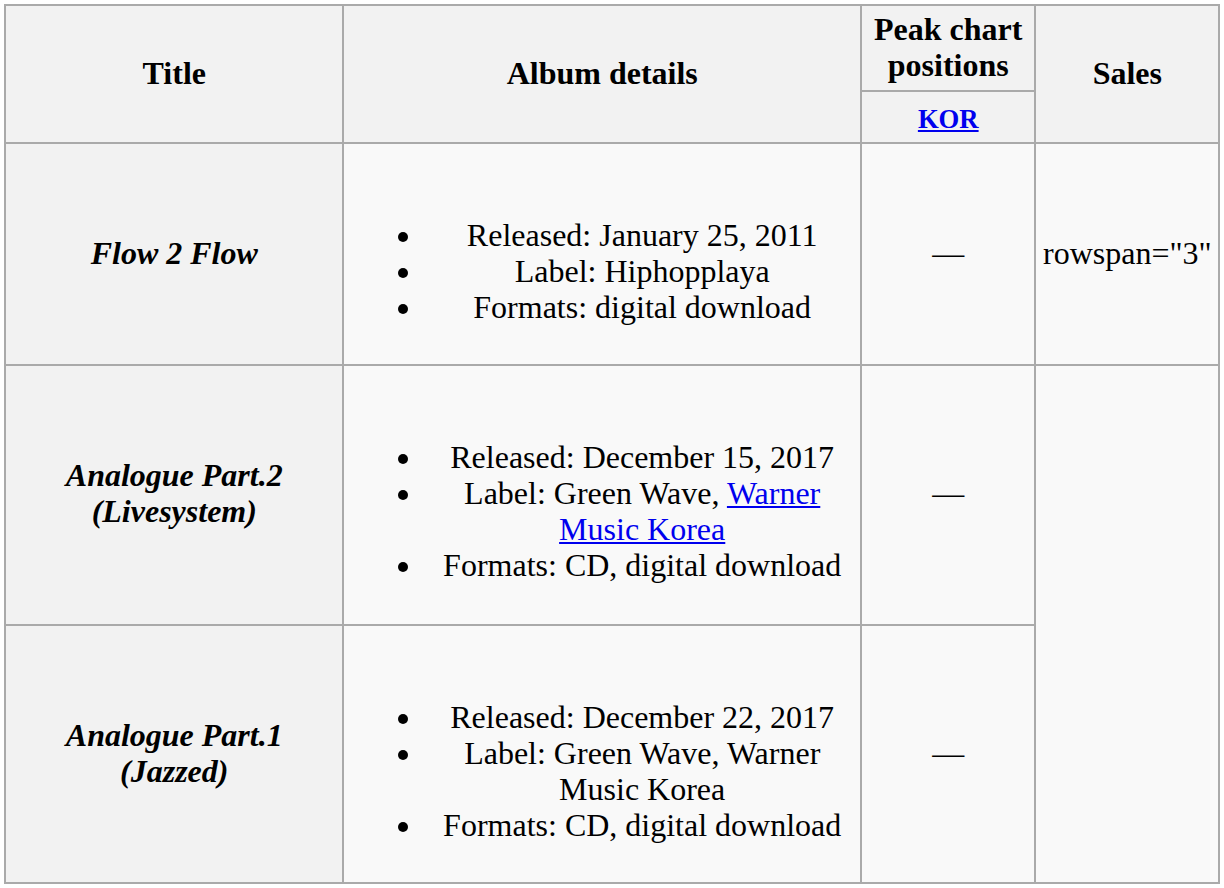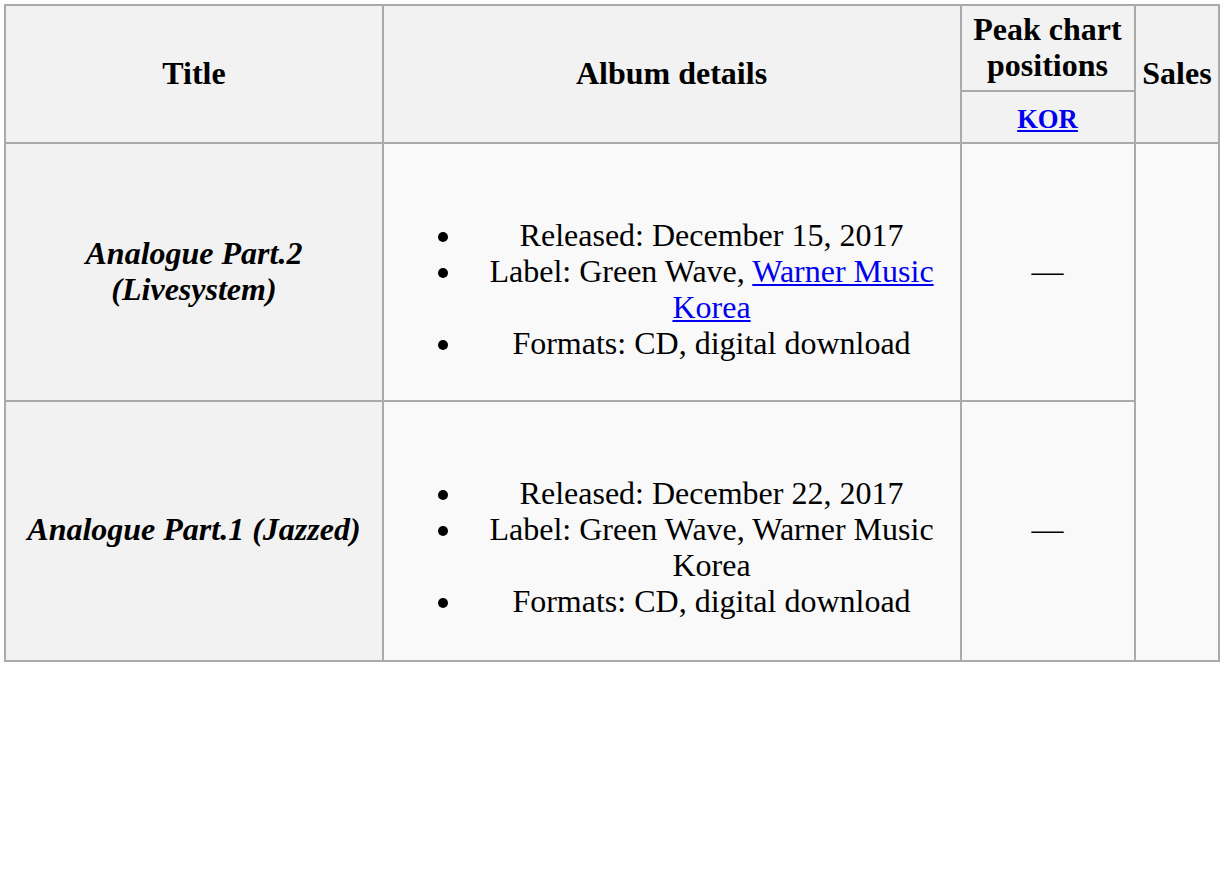- row: (174, 253)
